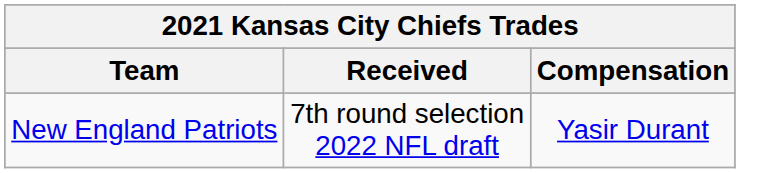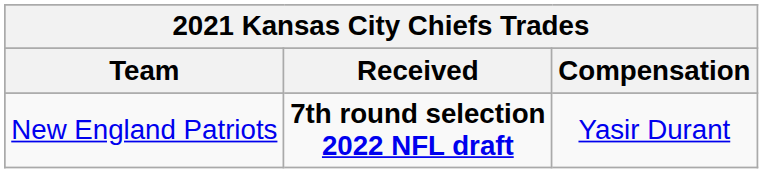(407, 129) normal -> (418, 129) bold
